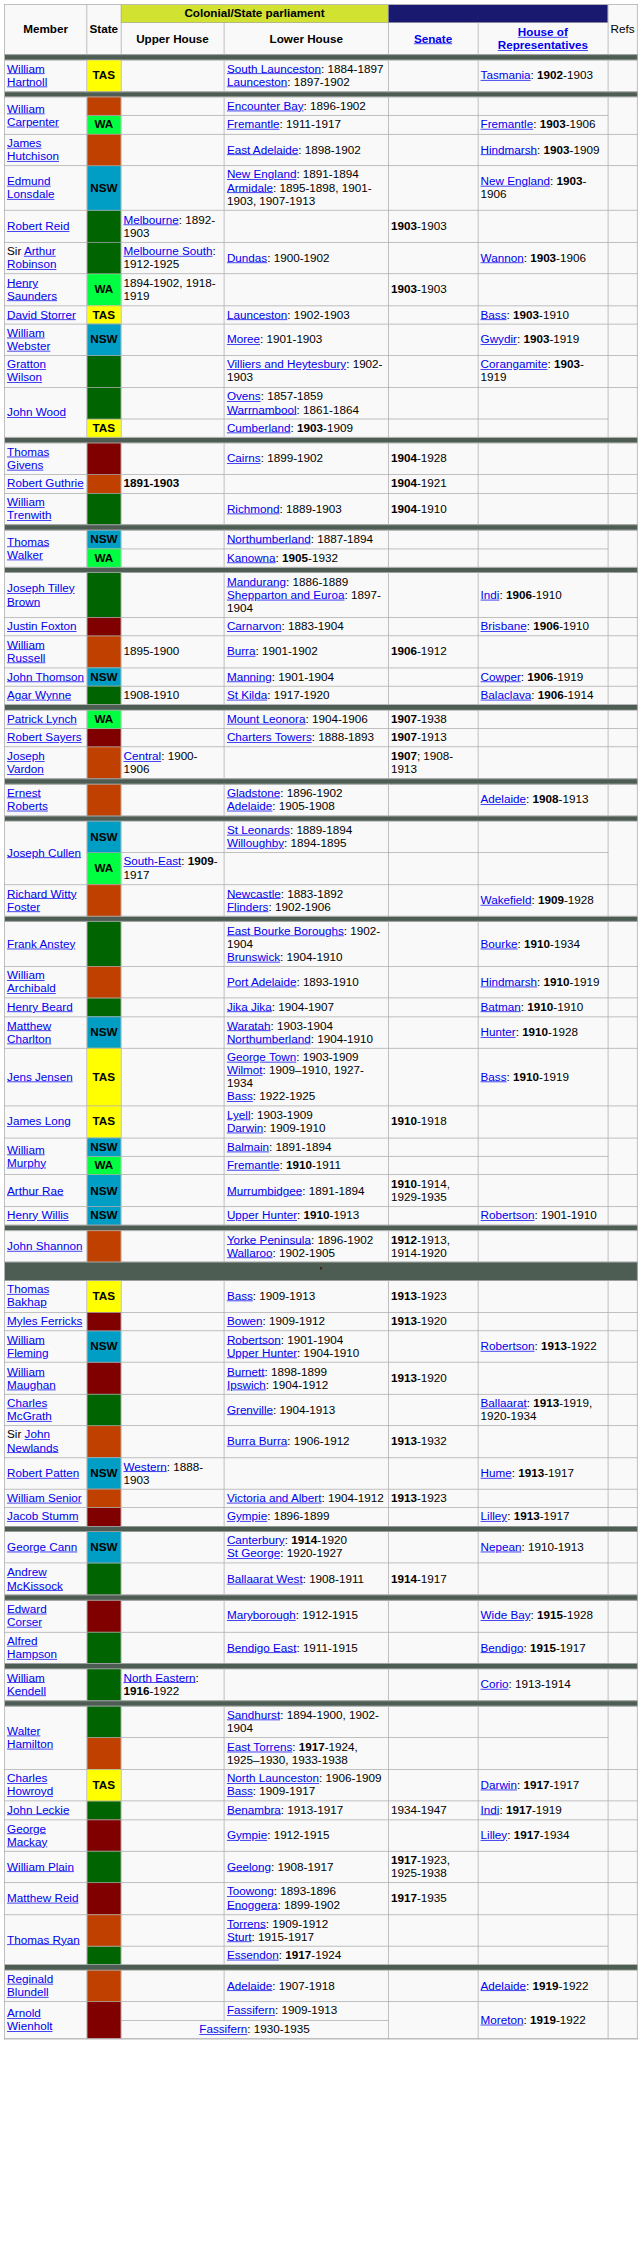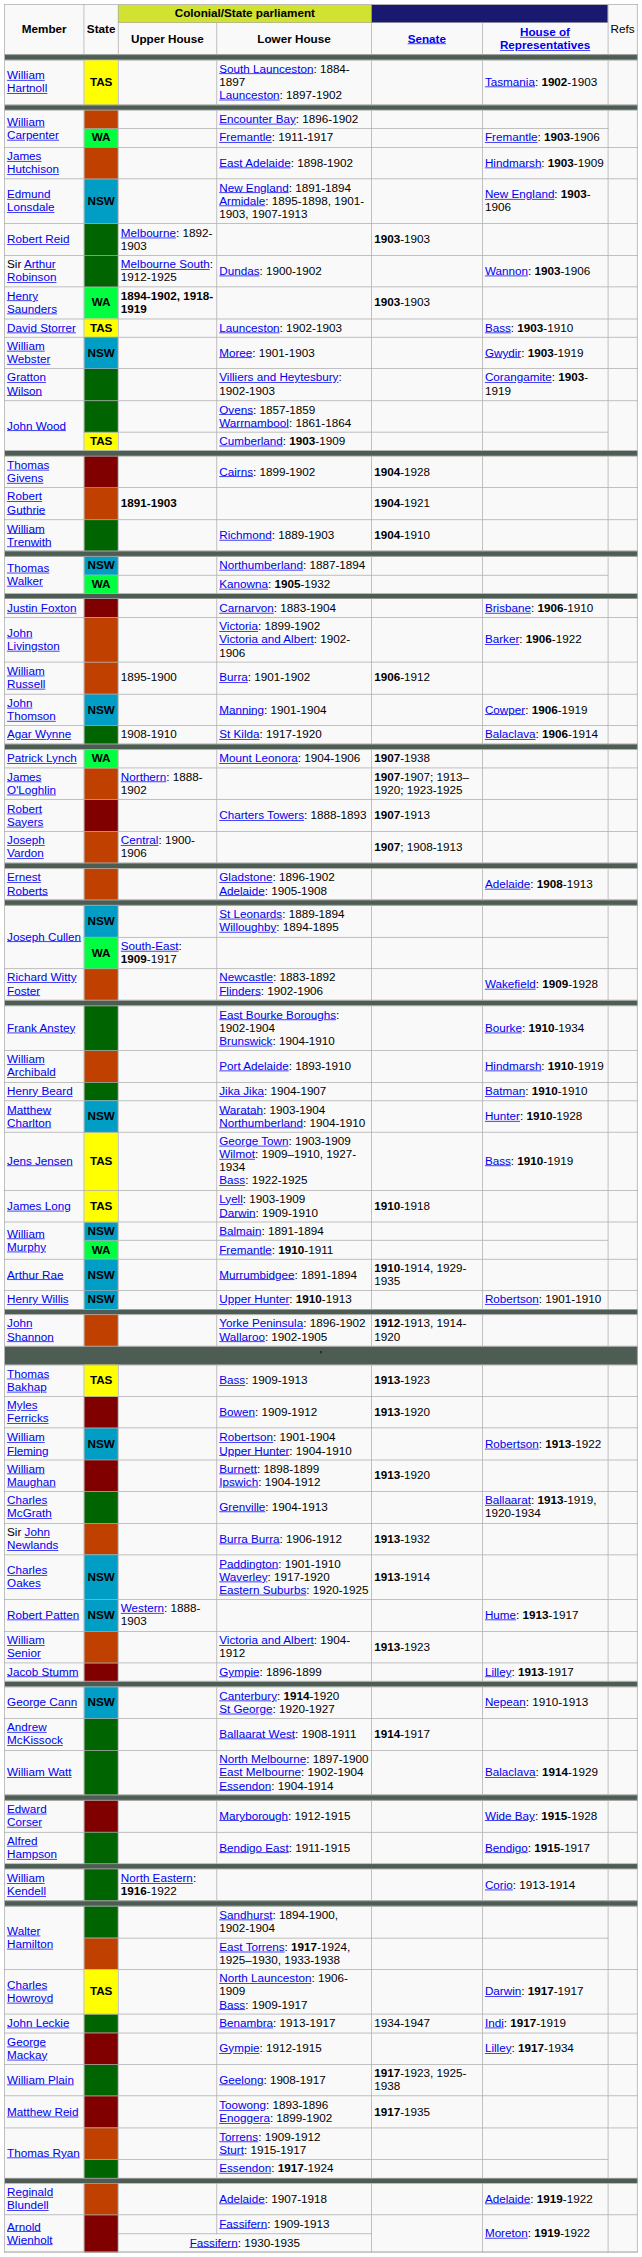(170, 289) normal -> (167, 302) bold
- row: (41, 595)
+ row: (33, 639)
+ row: (32, 783)
+ row: (27, 1577)
+ row: (39, 1772)
